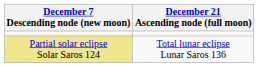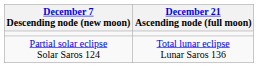(68, 49) khaki background -> (68, 49) no background
